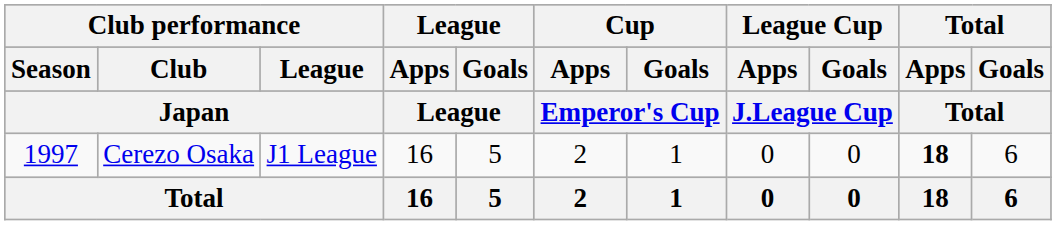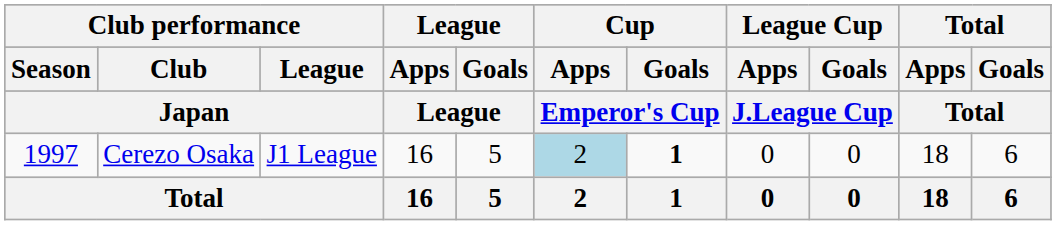(580, 154) no background -> (580, 154) lightblue background
(676, 154) normal -> (676, 154) bold
(935, 154) bold -> (935, 154) normal
